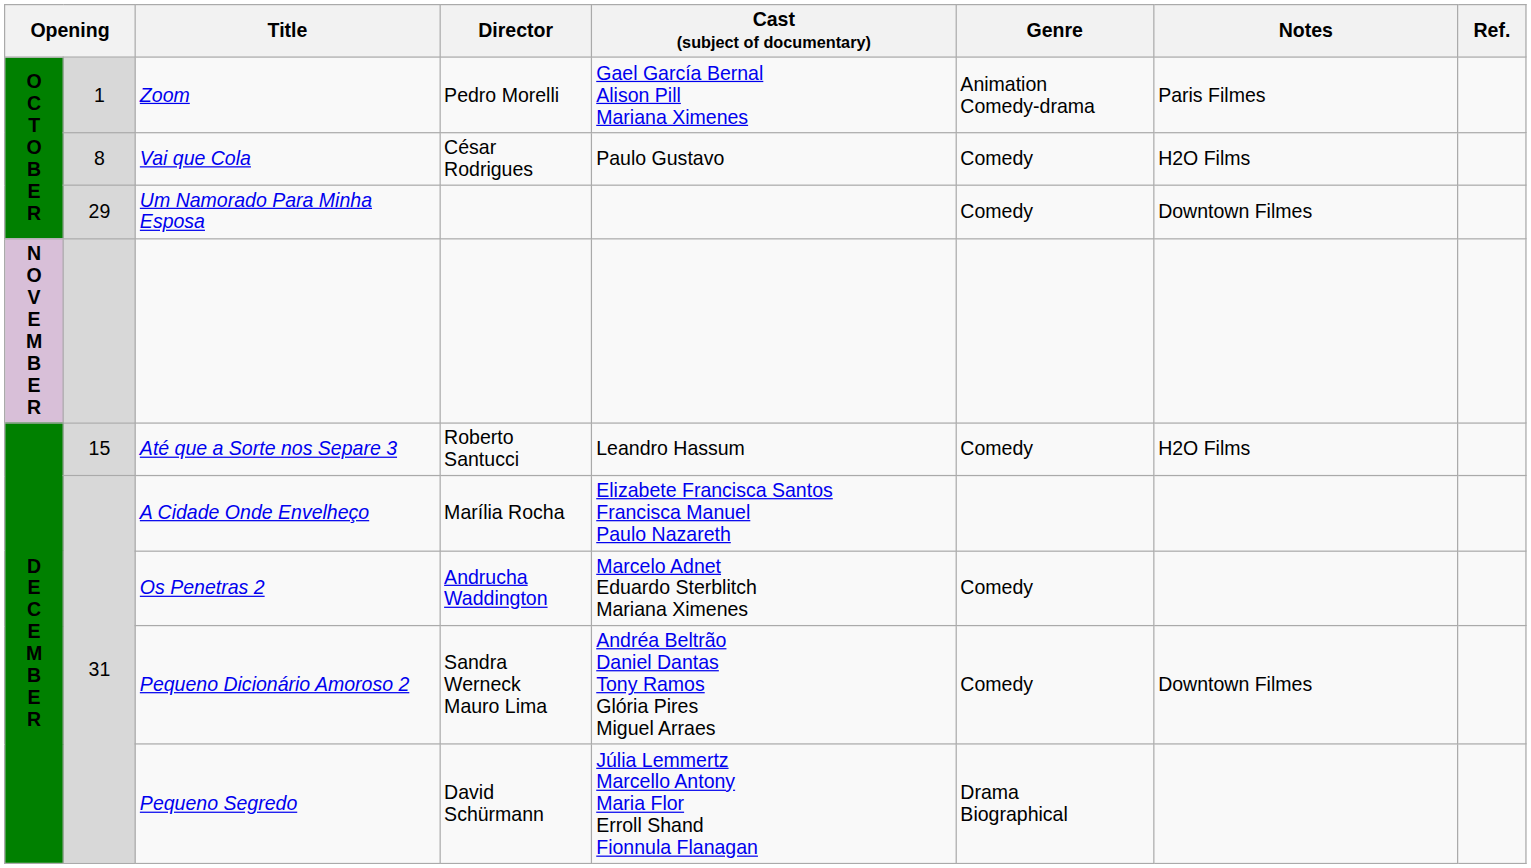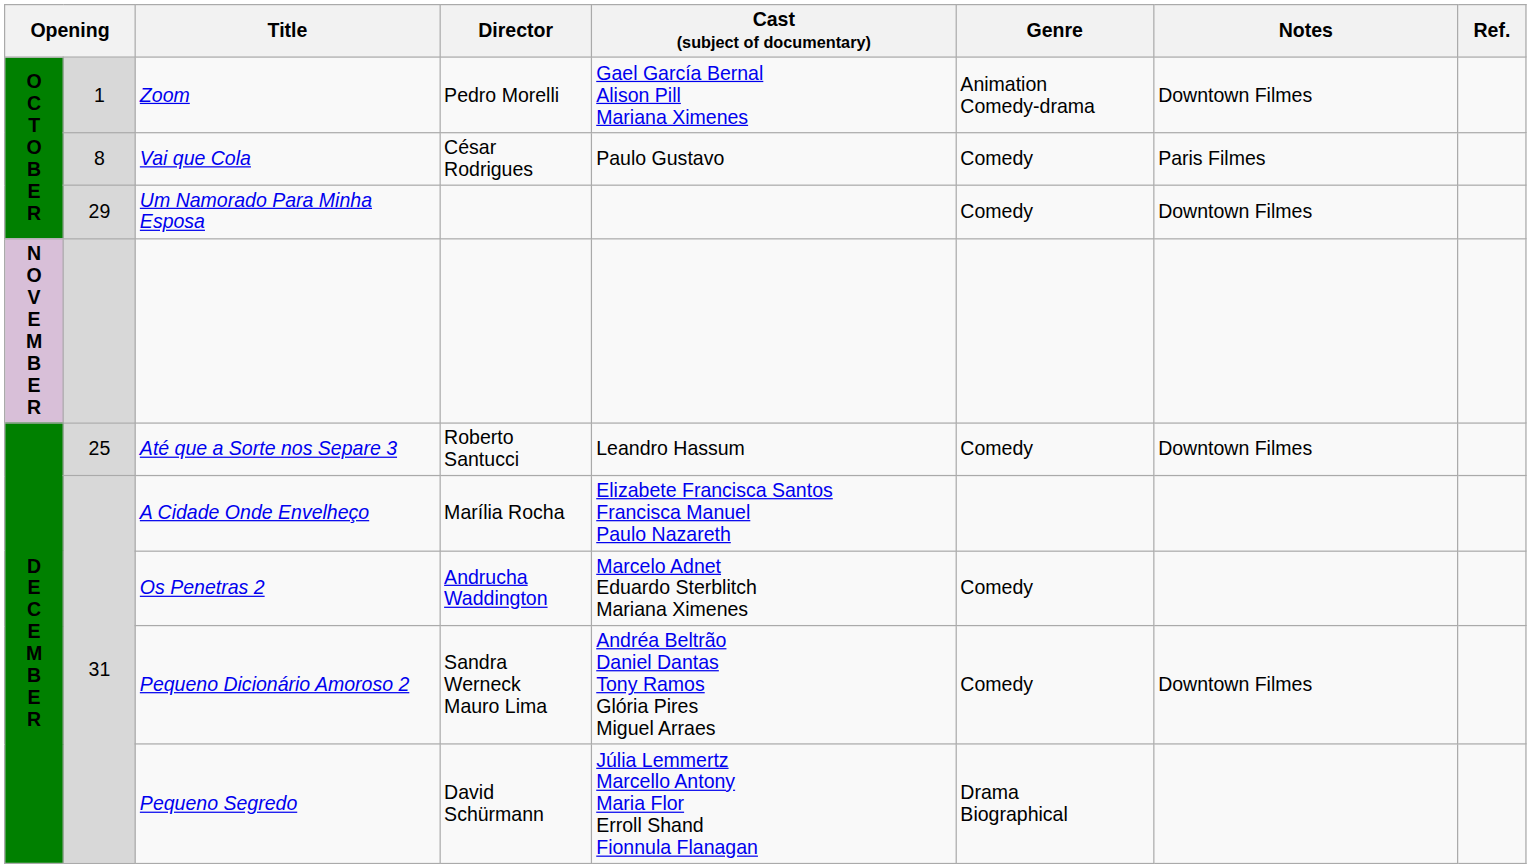(1212, 94) Paris Filmes -> (1235, 94) Downtown Filmes
(1204, 158) H2O Films -> (1212, 158) Paris Filmes
(99, 449) 15 -> (99, 449) 25
(1204, 449) H2O Films -> (1235, 449) Downtown Filmes
